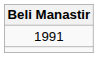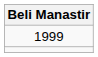(49, 36) 1991 -> (49, 36) 1999
